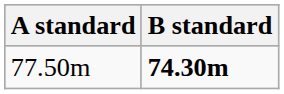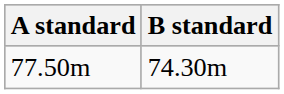(188, 66) bold -> (187, 66) normal
